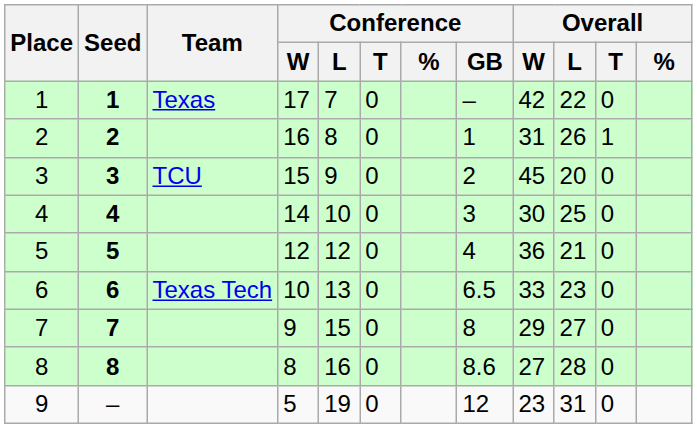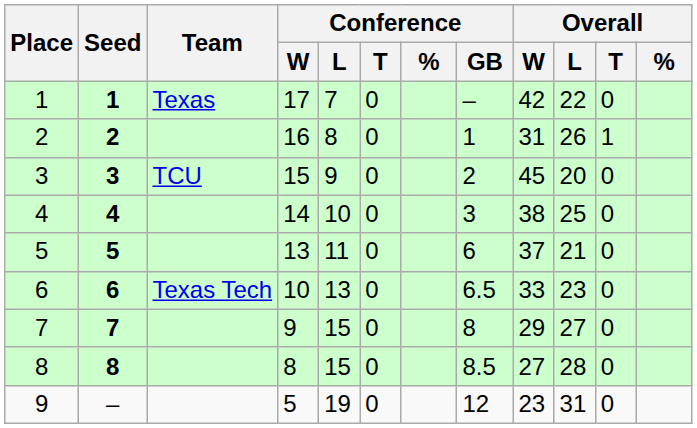(532, 213) 30 -> (532, 213) 38
(297, 251) 12 -> (297, 251) 13
(338, 251) 12 -> (337, 251) 11
(469, 251) 4 -> (469, 251) 6
(532, 251) 36 -> (532, 251) 37
(338, 366) 16 -> (338, 366) 15
(479, 366) 8.6 -> (479, 366) 8.5
